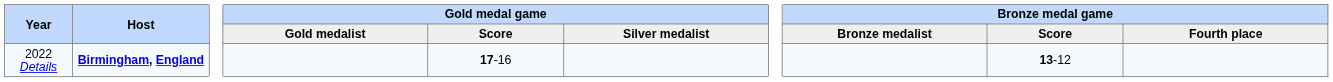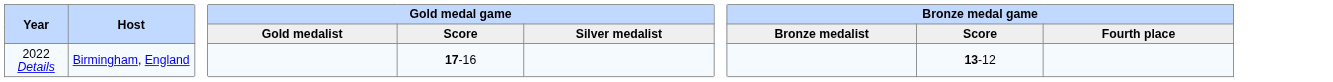(141, 60) bold -> (131, 60) normal
